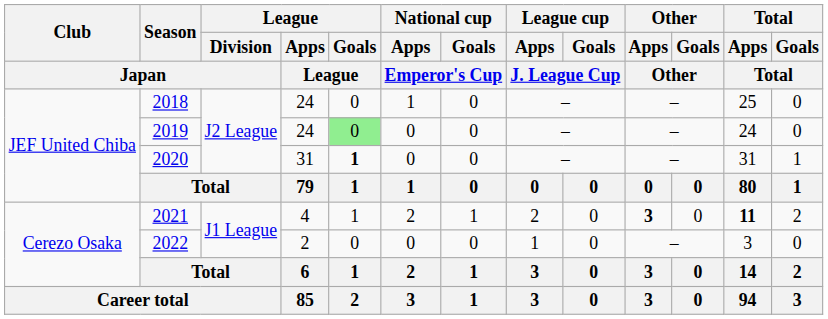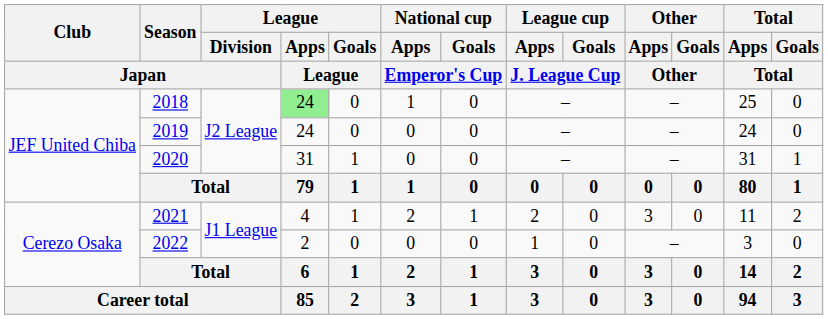(305, 103) no background -> (305, 103) lightgreen background
(355, 131) lightgreen background -> (355, 131) no background
(355, 159) bold -> (355, 159) normal
(648, 215) bold -> (648, 215) normal
(748, 215) bold -> (748, 215) normal
